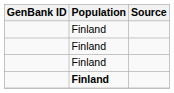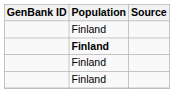(89, 46) normal -> (90, 46) bold
(90, 79) bold -> (89, 79) normal
